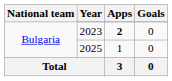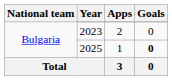(120, 31) bold -> (120, 31) normal
(151, 48) normal -> (151, 48) bold
